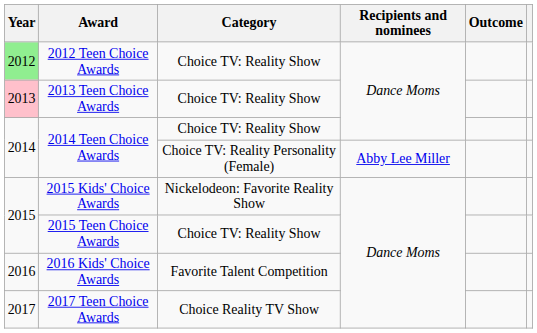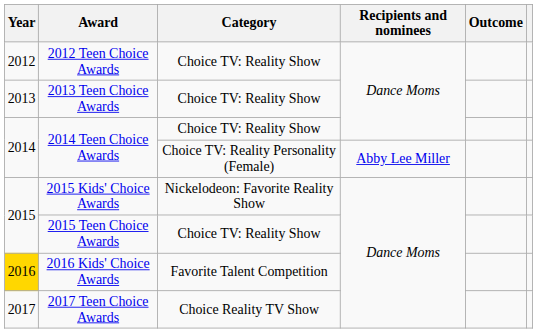(22, 61) lightgreen background -> (22, 61) no background
(22, 98) pink background -> (22, 98) no background
(22, 271) no background -> (22, 271) gold background
